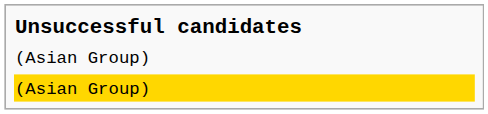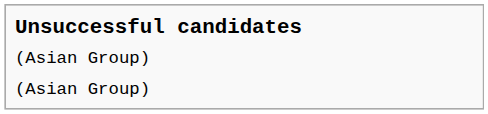(83, 88) gold background -> (83, 88) no background
